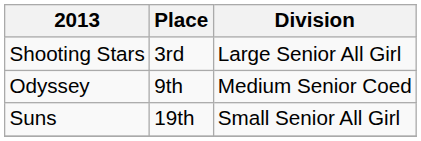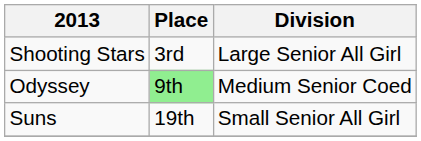(169, 86) no background -> (169, 86) lightgreen background
